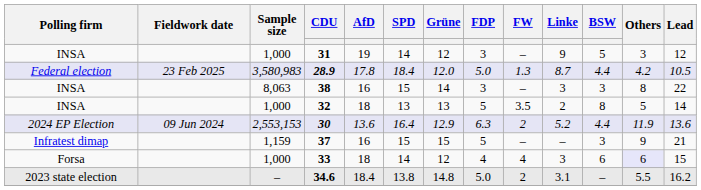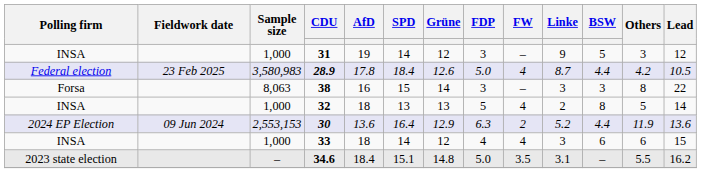(443, 71) 12.0 -> (443, 71) 12.6
(523, 71) 1.3 -> (523, 71) 4
(71, 89) INSA -> (71, 89) Forsa
(523, 106) 3.5 -> (523, 106) 4
- row: (324, 142)
(71, 159) Forsa -> (71, 142) INSA
(643, 159) lavender background -> (643, 142) no background
(404, 177) 13.8 -> (404, 159) 15.1
(523, 177) 2 -> (523, 159) 3.5
